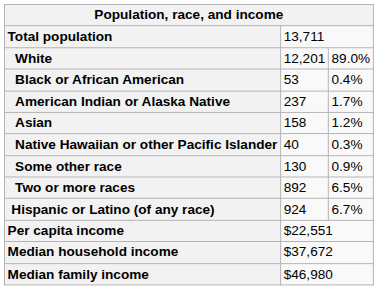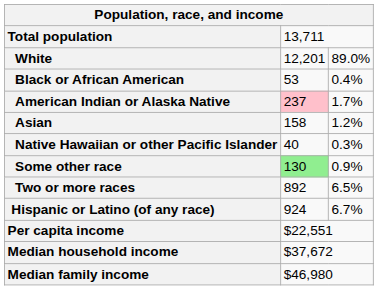(295, 101) no background -> (295, 101) pink background
(295, 166) no background -> (295, 166) lightgreen background
